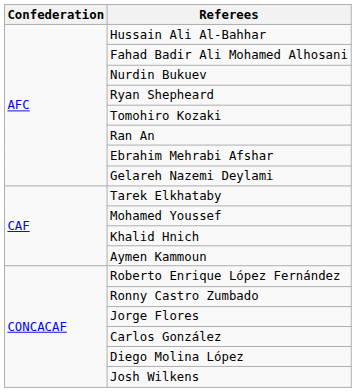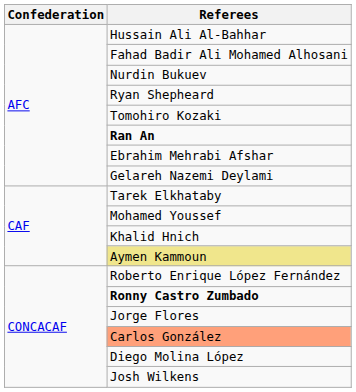(132, 135) normal -> (132, 135) bold
(158, 256) no background -> (158, 256) khaki background
(184, 296) normal -> (184, 296) bold
(166, 337) no background -> (166, 337) lightsalmon background
